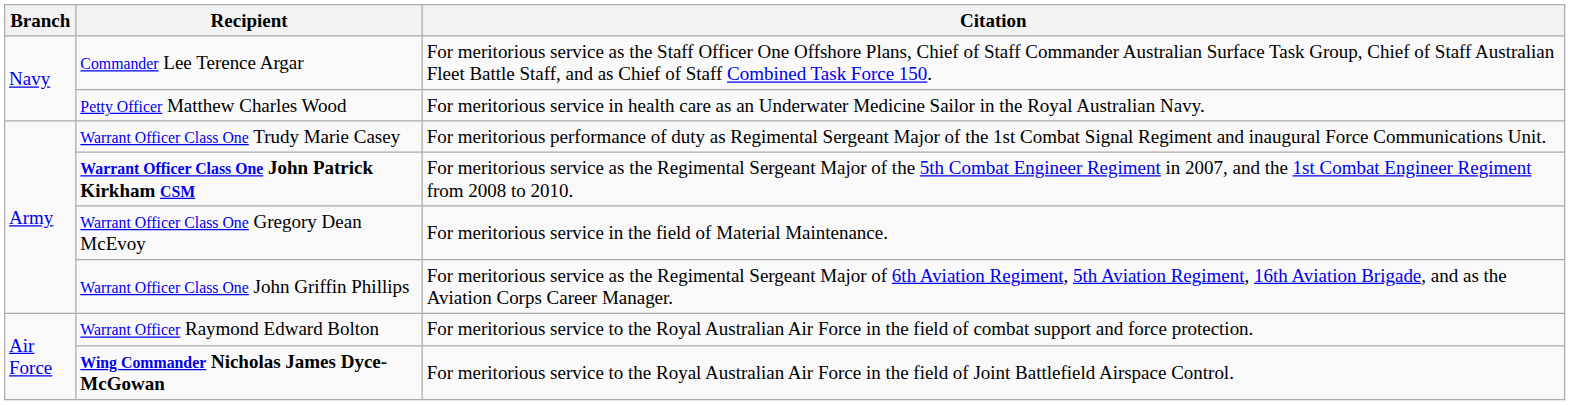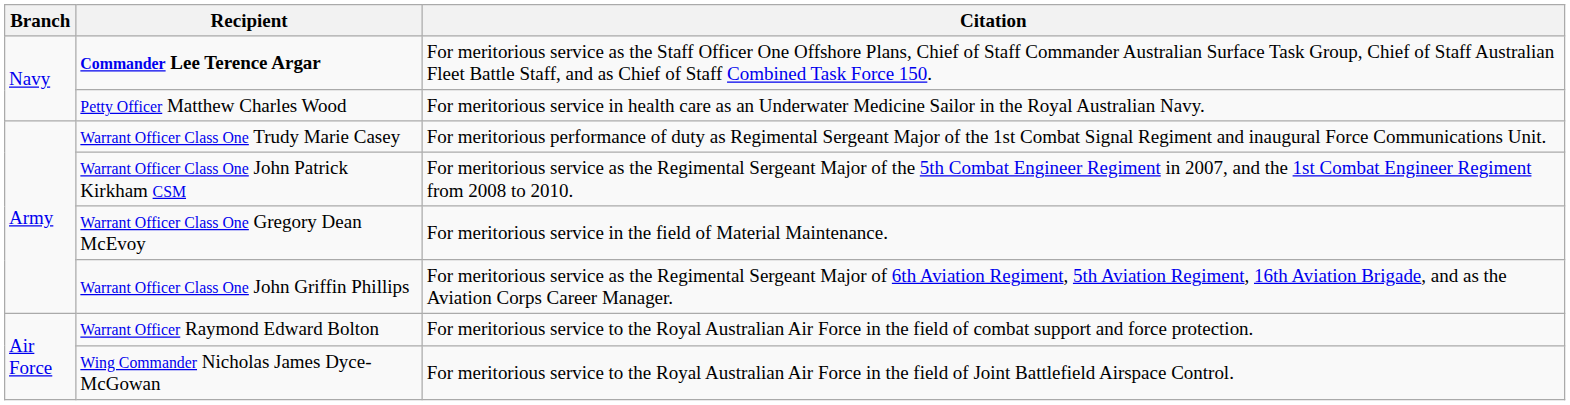(192, 62) normal -> (201, 62) bold
(227, 179) bold -> (214, 179) normal
(234, 372) bold -> (226, 372) normal
